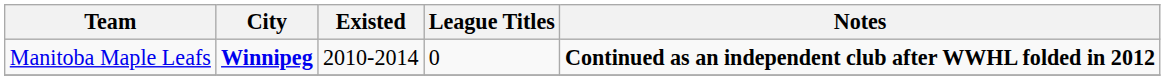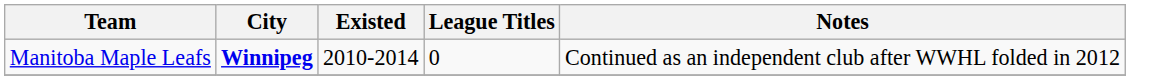(860, 57) bold -> (843, 57) normal
